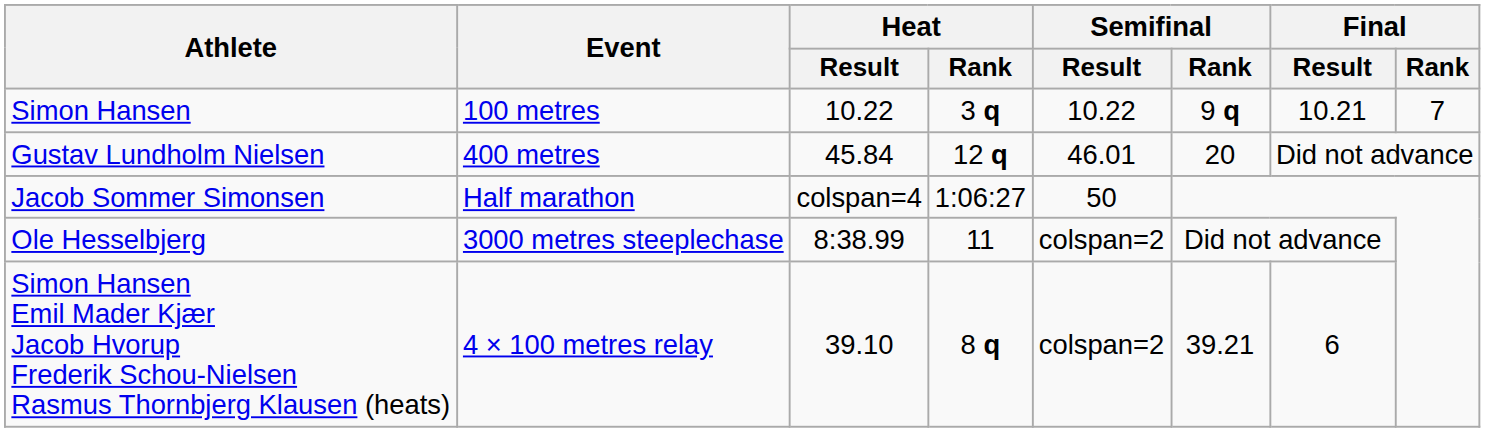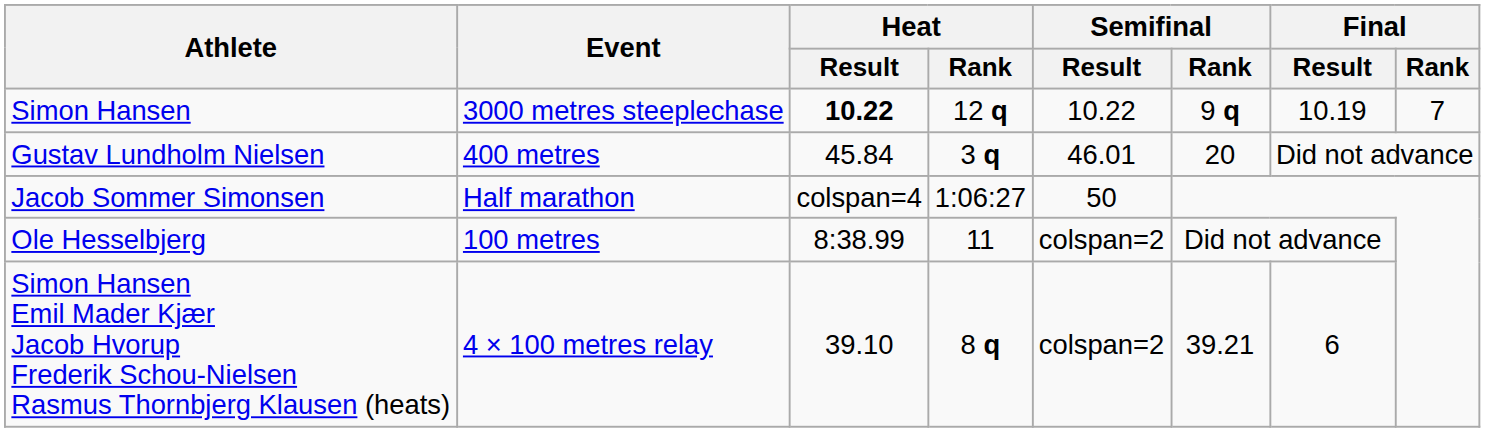(531, 111) 100 metres -> (623, 111) 3000 metres steeplechase
(859, 111) normal -> (859, 111) bold
(980, 111) 3 q -> (980, 111) 12 q
(1332, 111) 10.21 -> (1332, 111) 10.19
(980, 154) 12 q -> (980, 154) 3 q
(623, 241) 3000 metres steeplechase -> (531, 241) 100 metres
